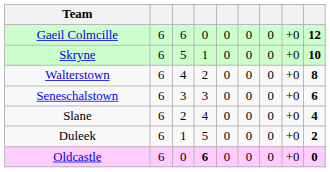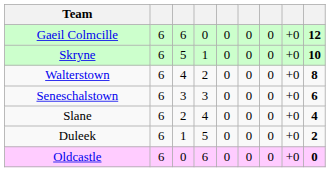(205, 156) bold -> (205, 156) normal
